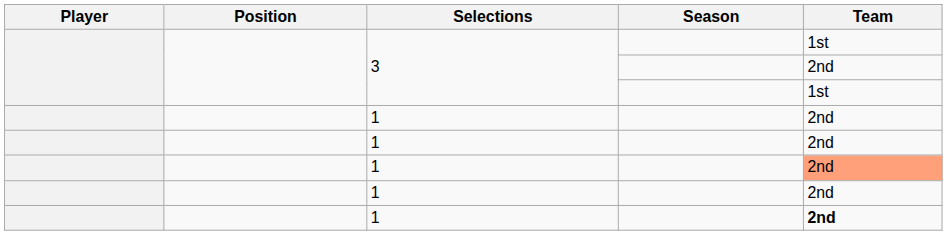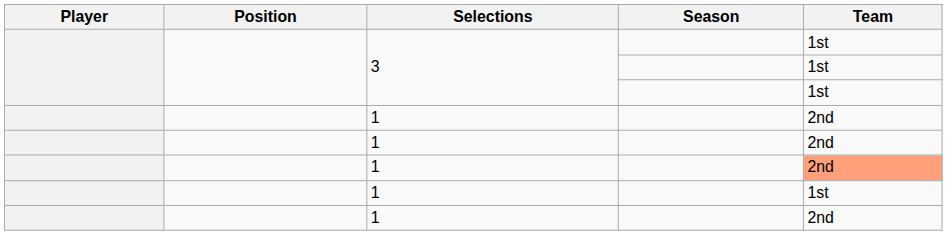(821, 67) 2nd -> (818, 67) 1st
(821, 192) 2nd -> (818, 192) 1st
(822, 218) bold -> (821, 218) normal
